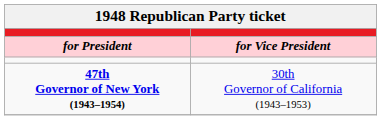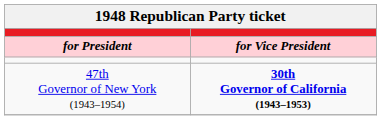(97, 89) bold -> (97, 89) normal
(283, 89) normal -> (283, 89) bold
